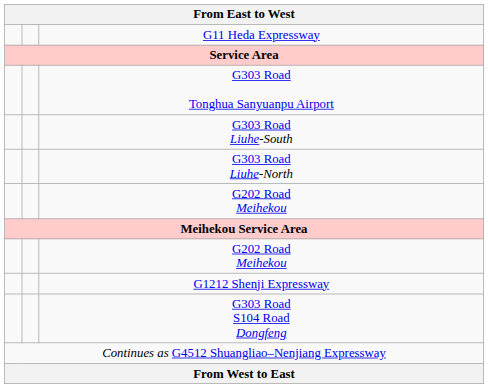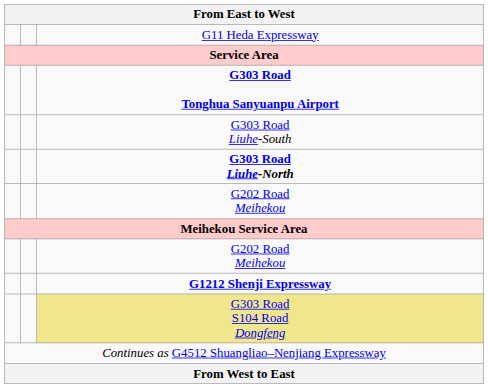(261, 89) normal -> (260, 89) bold
(261, 166) normal -> (260, 166) bold
(261, 283) normal -> (260, 283) bold
(261, 318) no background -> (260, 318) khaki background
